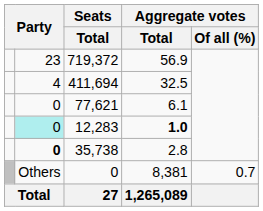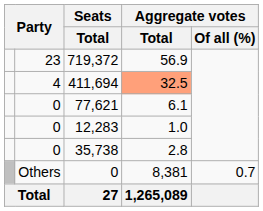(174, 83) no background -> (174, 83) lightsalmon background
(57, 128) paleturquoise background -> (57, 128) no background
(178, 128) bold -> (178, 128) normal
(57, 150) bold -> (57, 150) normal
